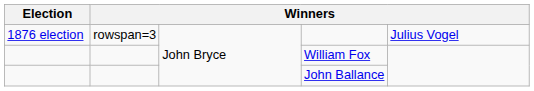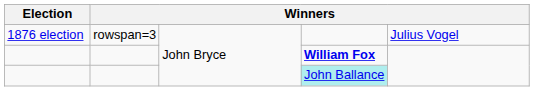(337, 55) normal -> (340, 55) bold
(344, 75) no background -> (344, 75) paleturquoise background
